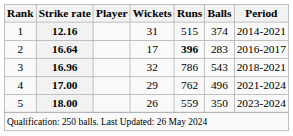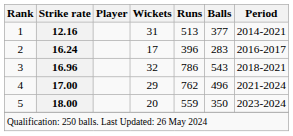(190, 31) 515 -> (190, 31) 513
(219, 31) 374 -> (219, 31) 377
(65, 49) 16.64 -> (65, 49) 16.24
(190, 49) bold -> (190, 49) normal
(152, 103) 26 -> (152, 103) 20
